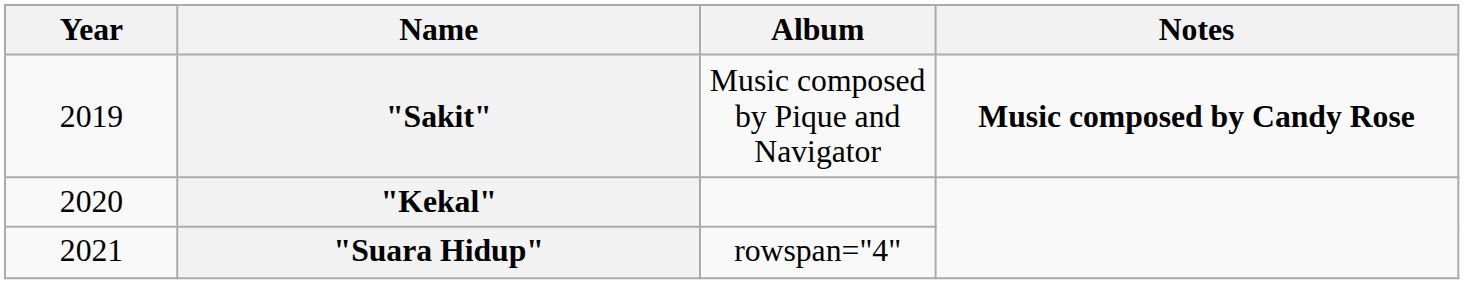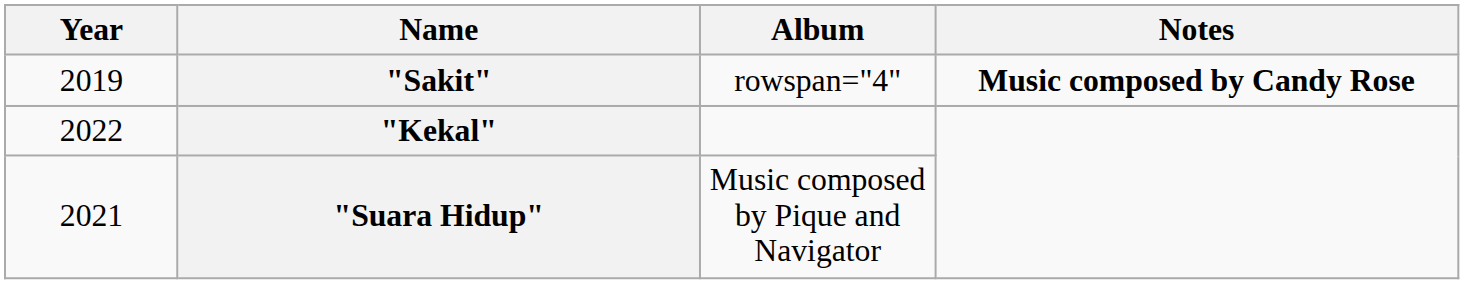(818, 115) Music composed by Pique and Navigator -> (818, 79) rowspan="4"
(91, 201) 2020 -> (91, 130) 2022
(818, 251) rowspan="4" -> (818, 215) Music composed by Pique and Navigator
